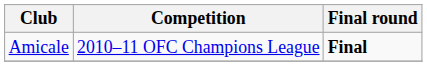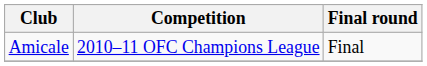(347, 46) bold -> (346, 46) normal
